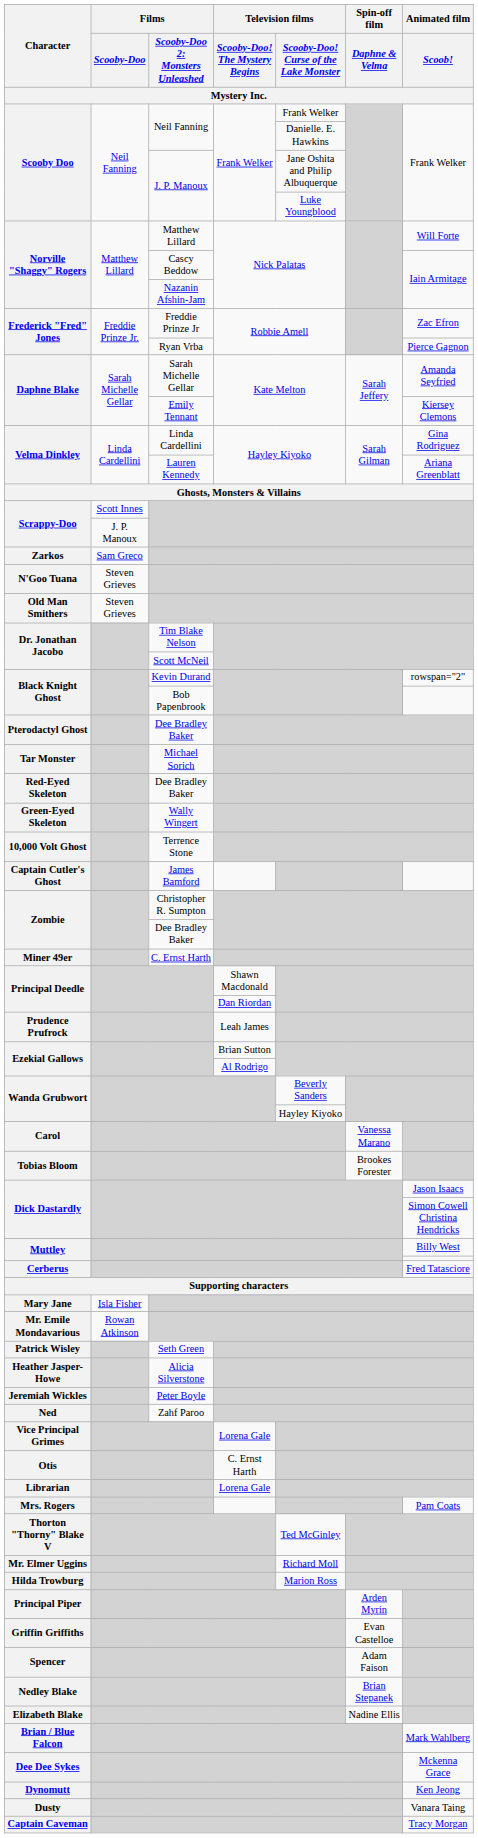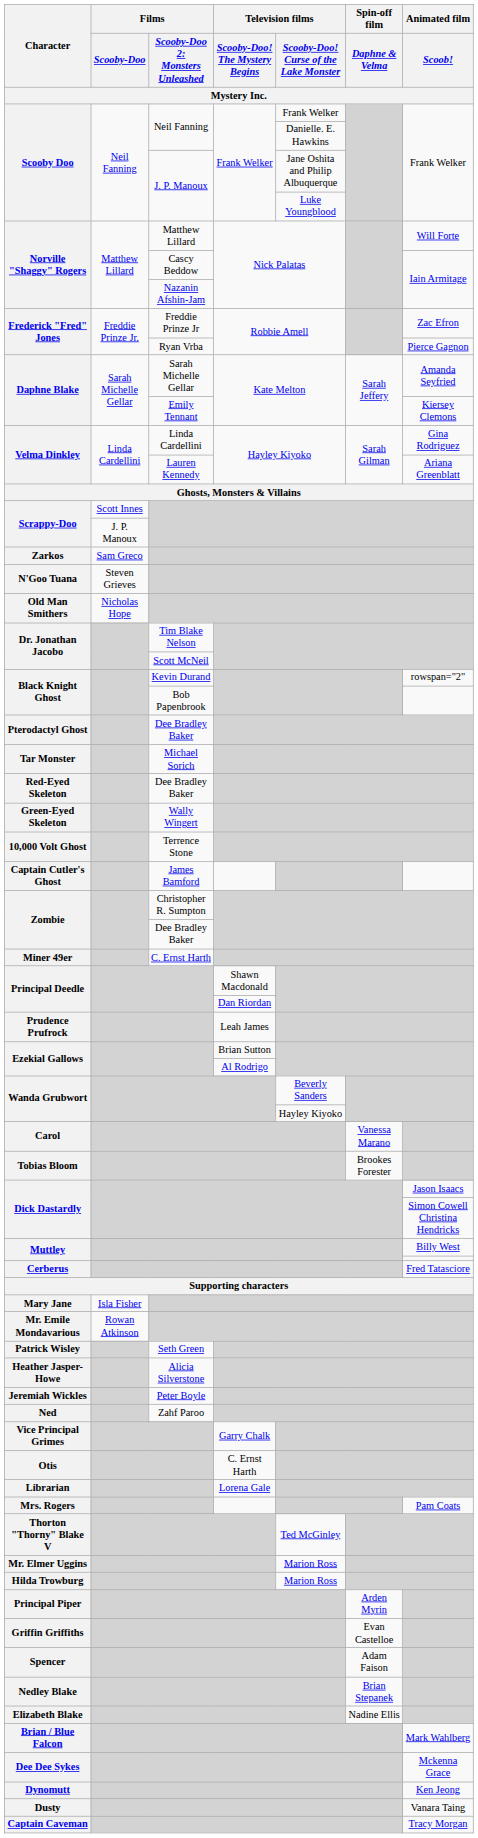(120, 607) Steven Grieves -> (120, 607) Nicholas Hope
(245, 1435) Lorena Gale -> (245, 1435) Garry Chalk
(310, 1563) Richard Moll -> (310, 1563) Marion Ross
